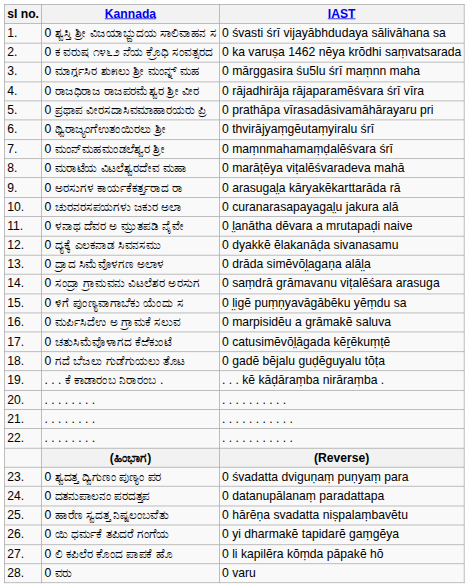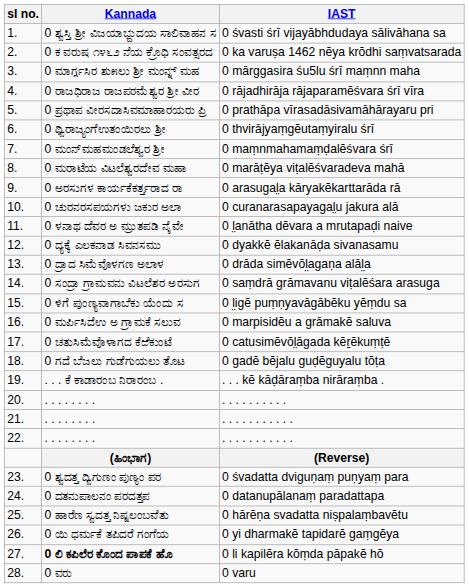(108, 554) normal -> (108, 554) bold
